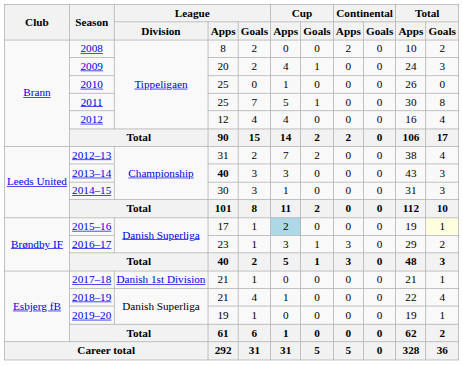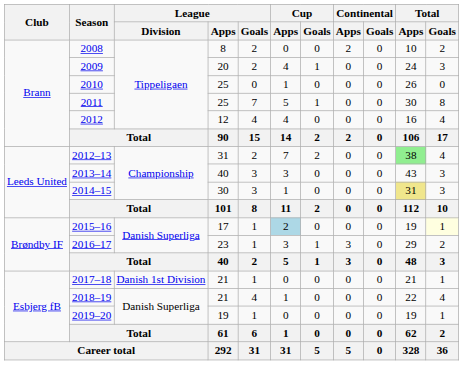(411, 155) no background -> (411, 155) lightgreen background
(223, 173) bold -> (223, 173) normal
(411, 191) no background -> (411, 191) khaki background
